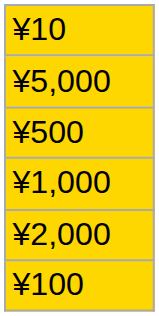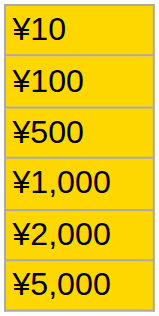(62, 81) ¥5,000 -> (48, 81) ¥100
(48, 285) ¥100 -> (62, 285) ¥5,000
